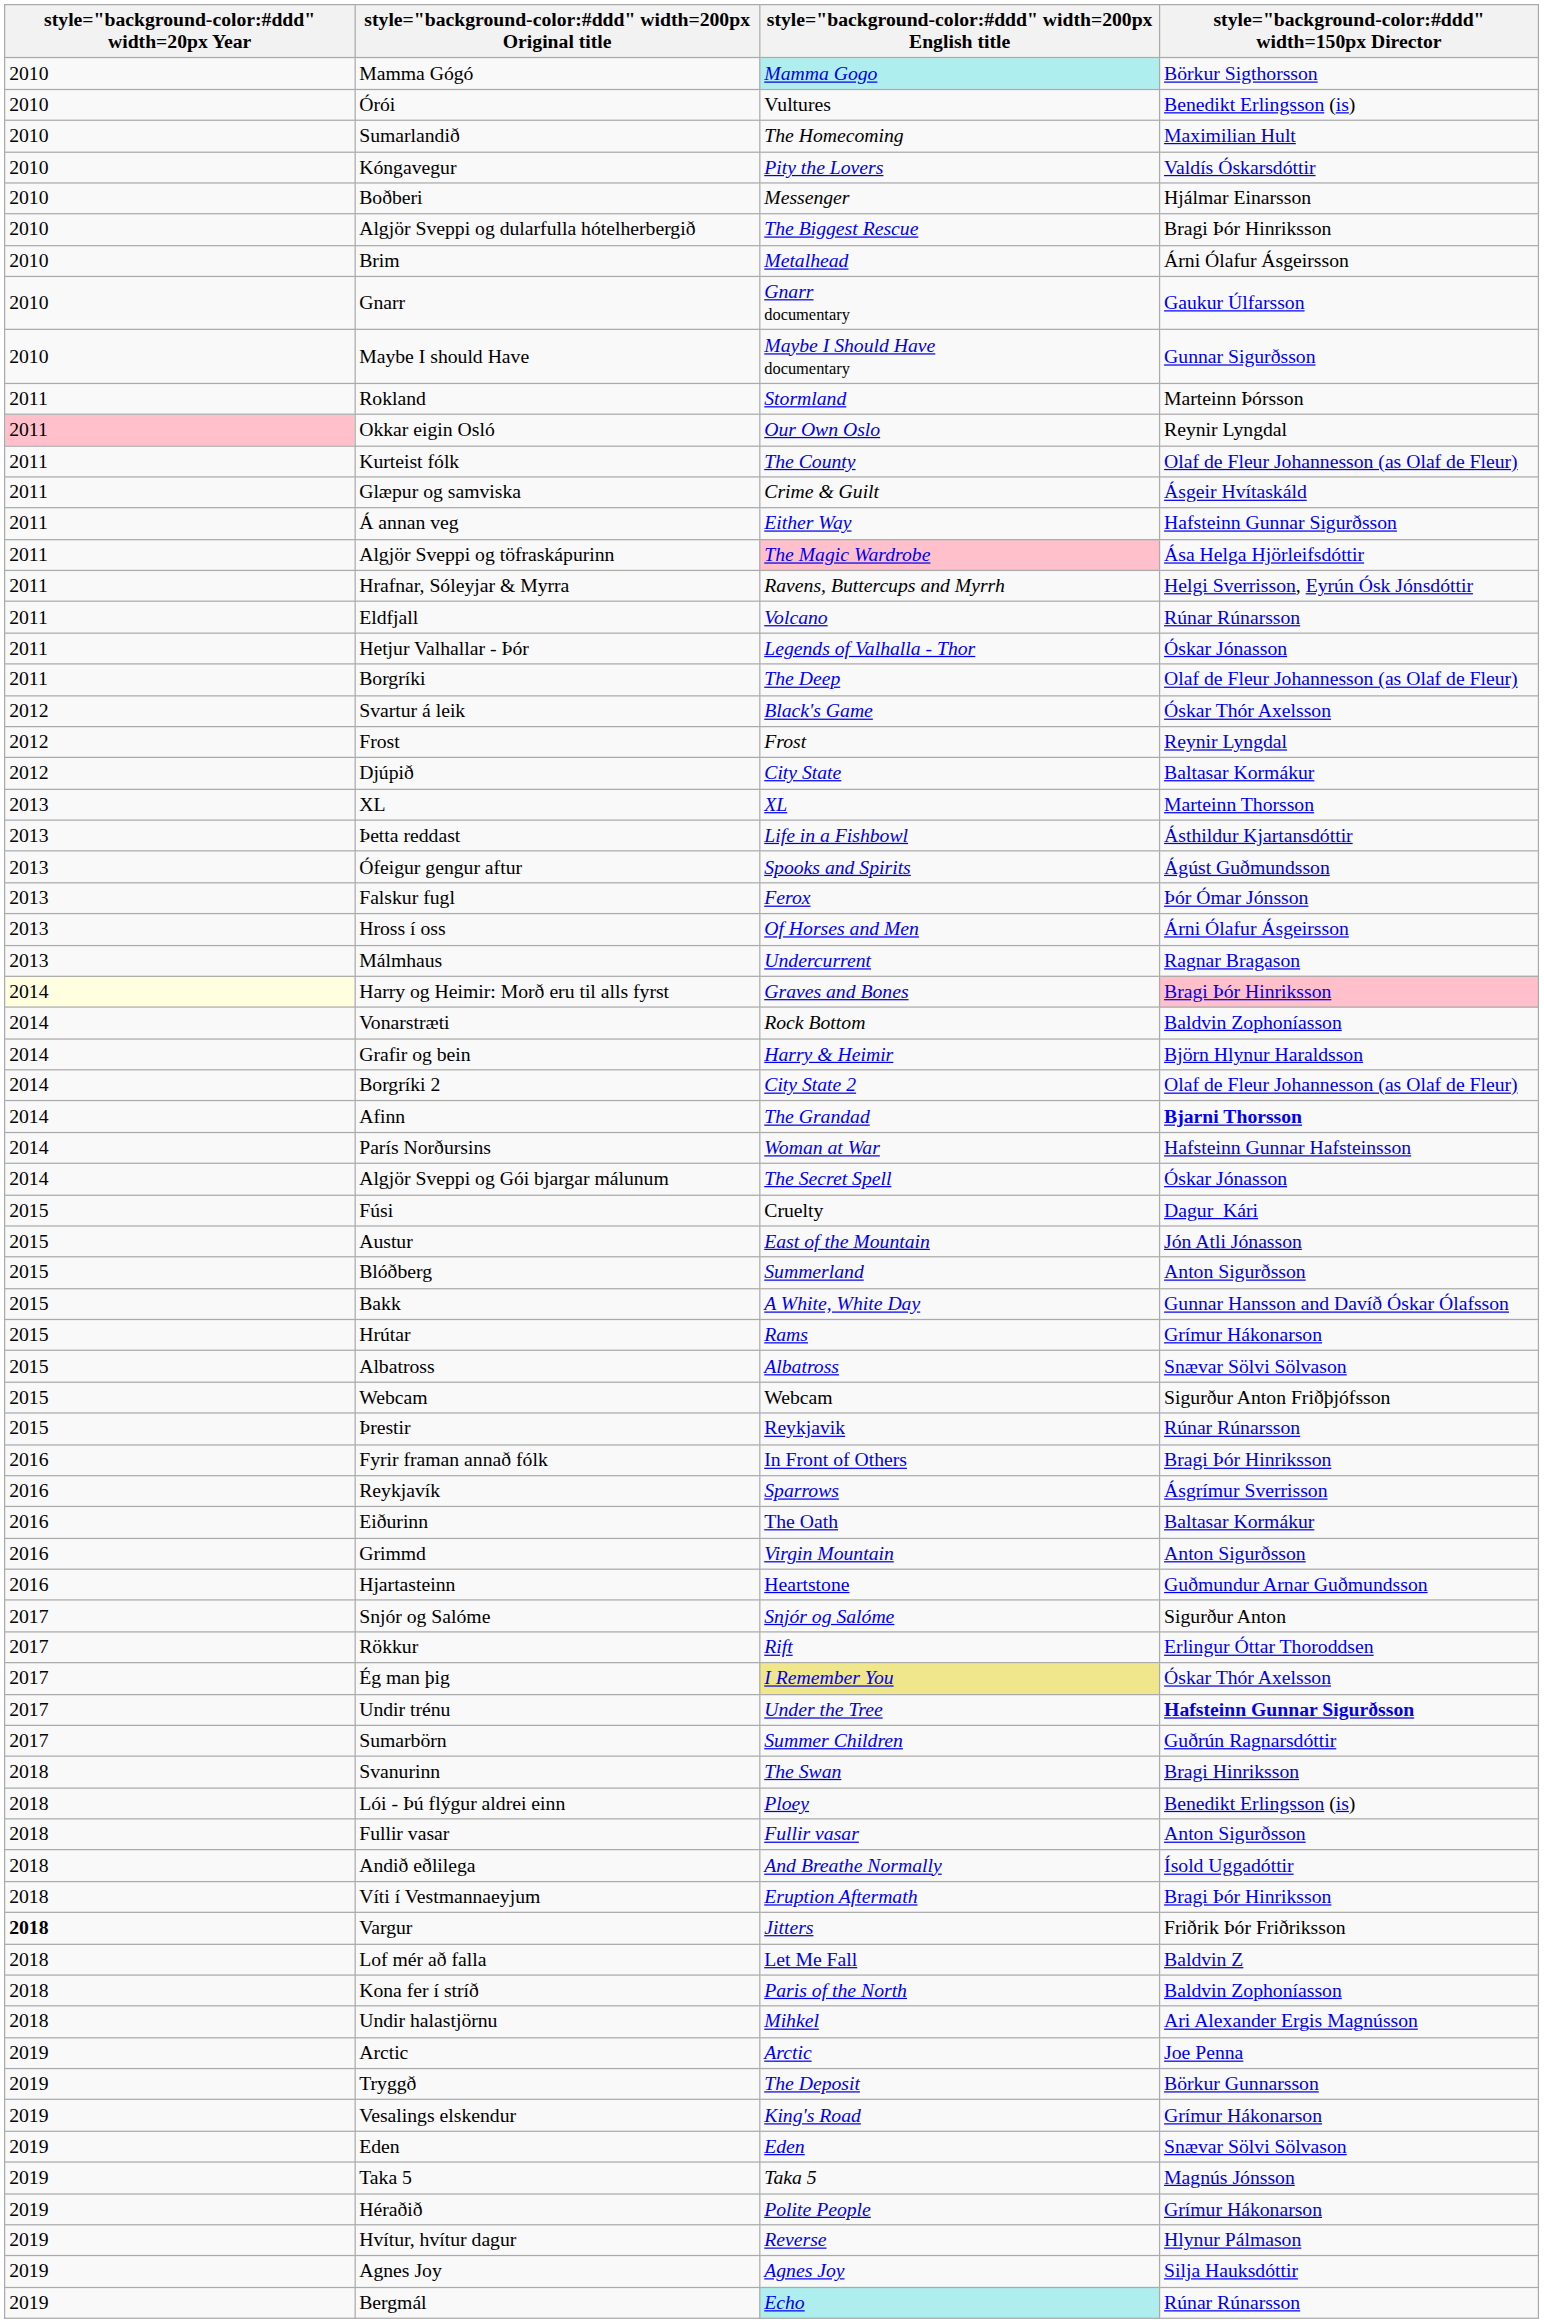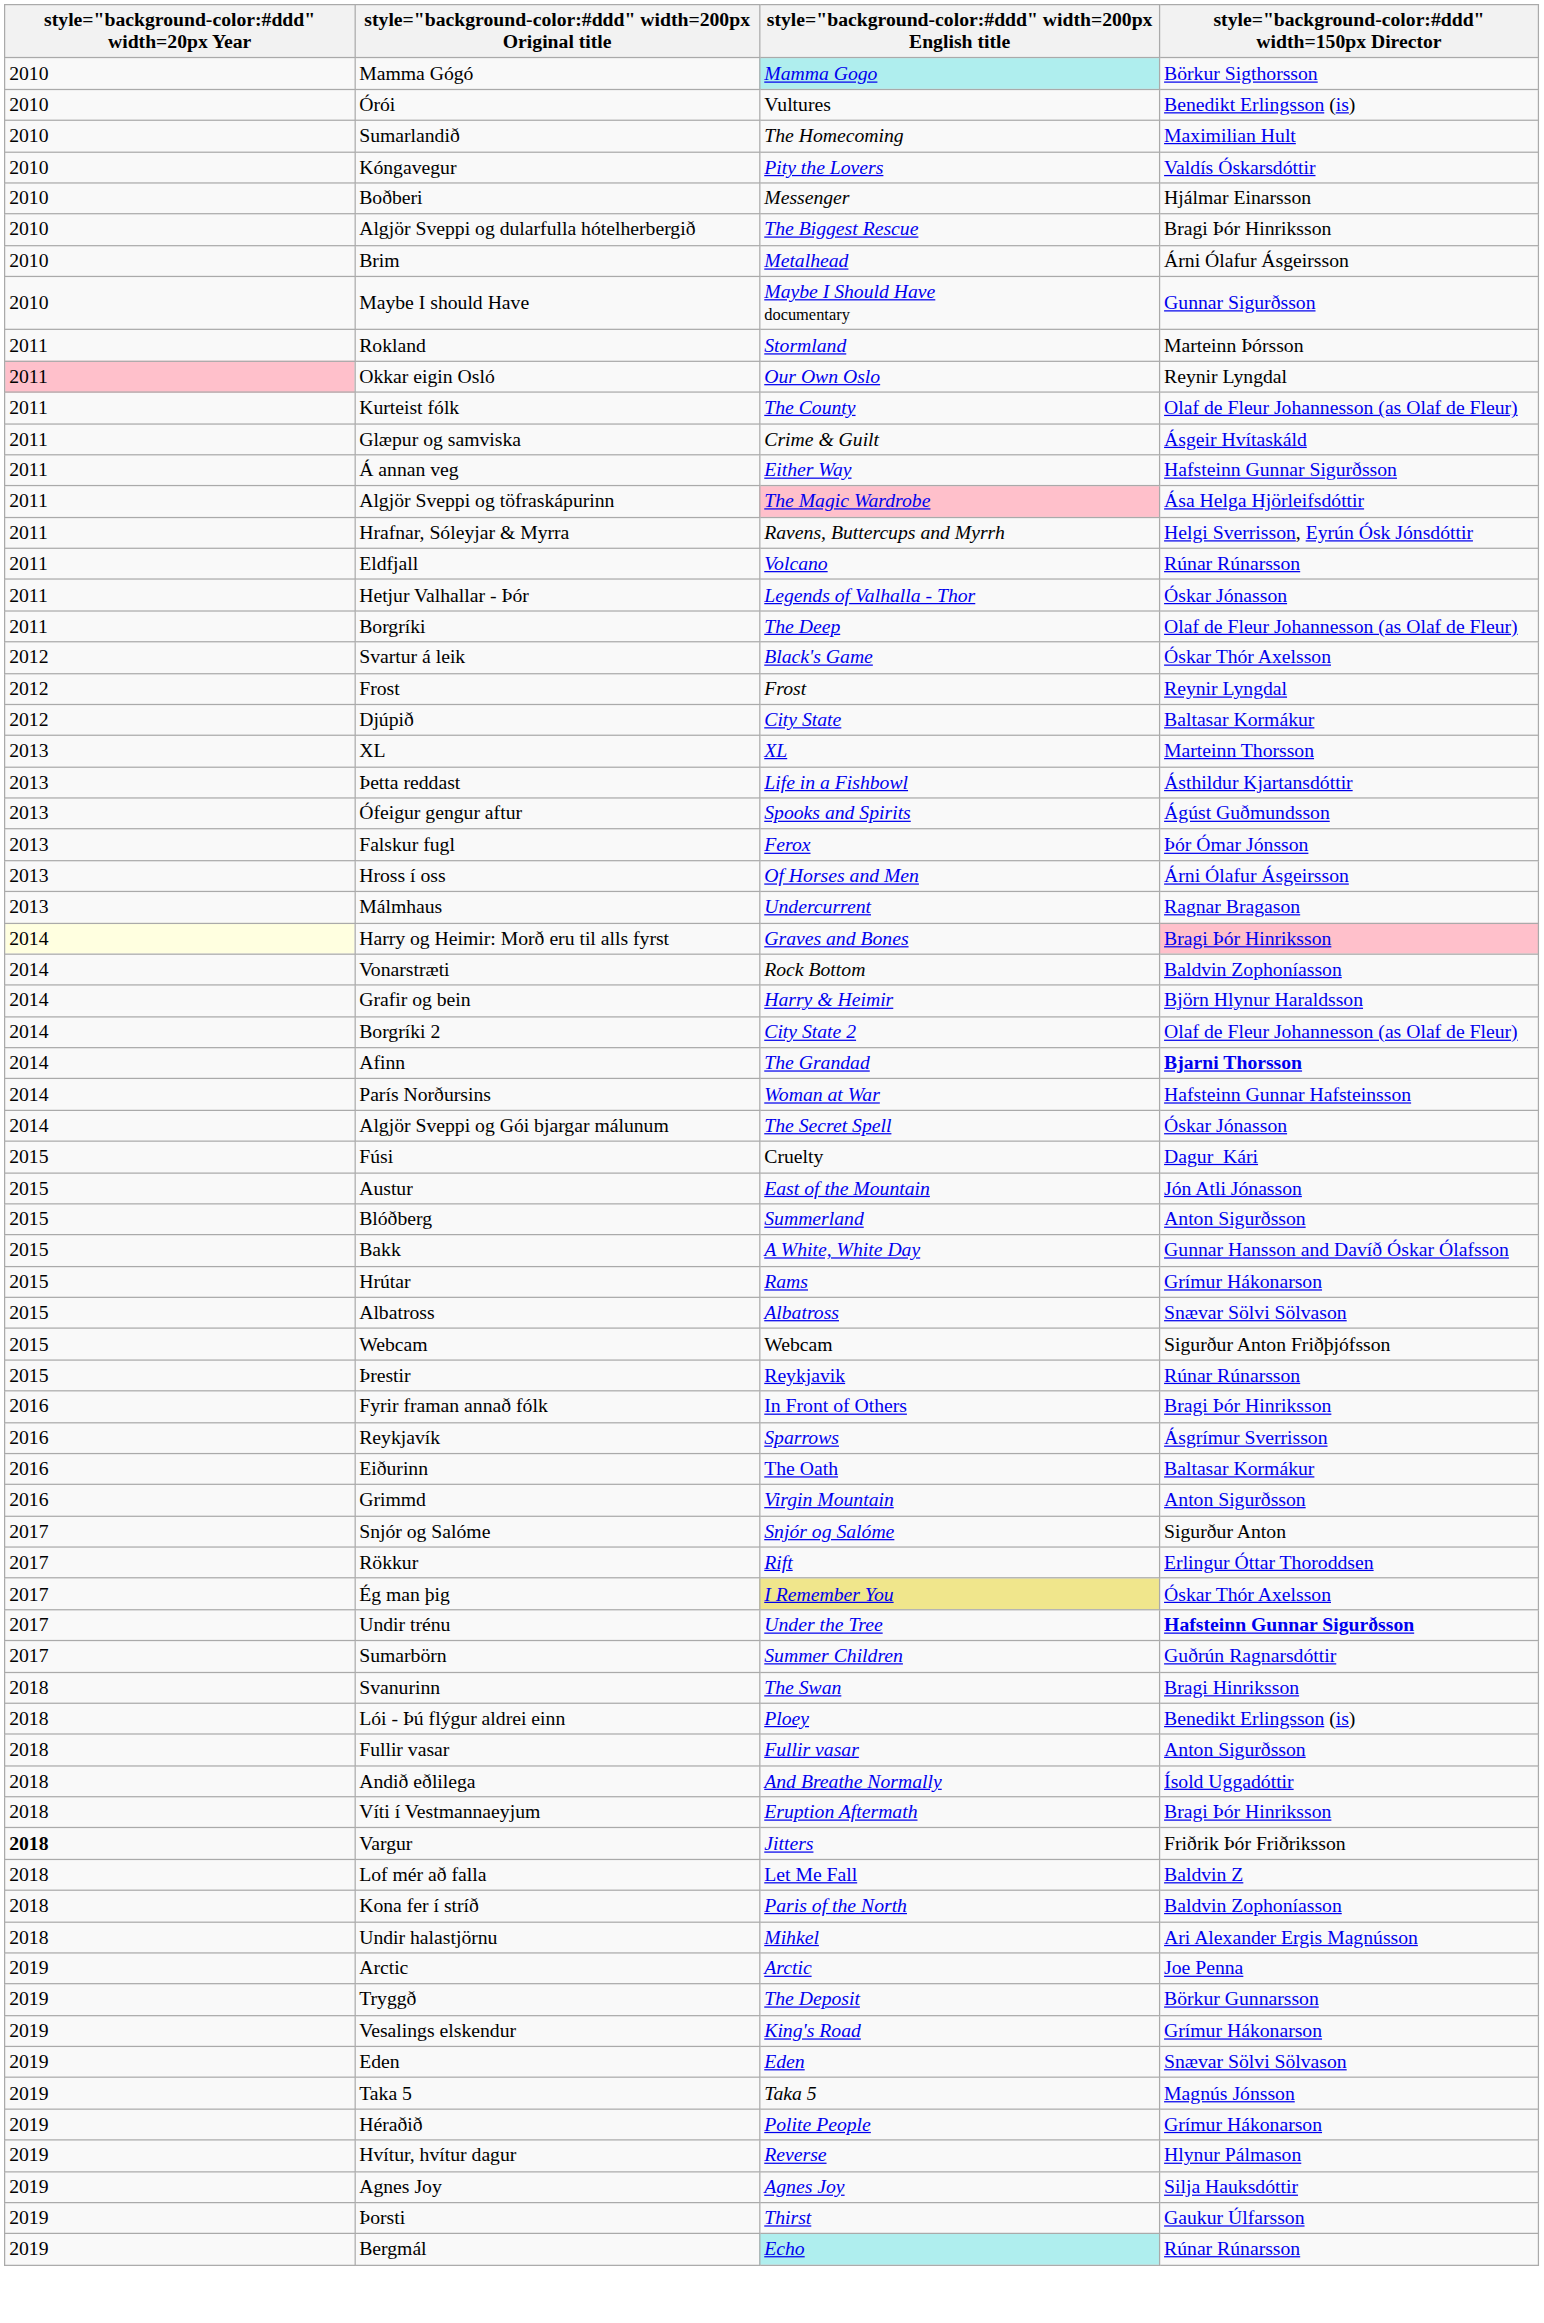- row: (382, 303)
- row: (407, 1584)
+ row: (382, 2217)
